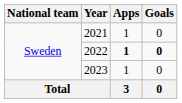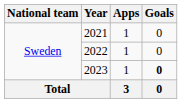(126, 51) bold -> (126, 51) normal
(159, 51) bold -> (159, 51) normal
(159, 70) normal -> (159, 70) bold
